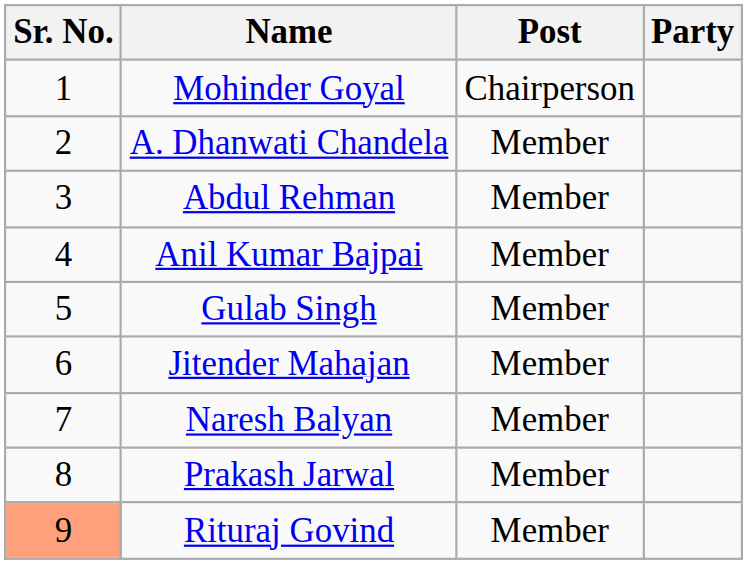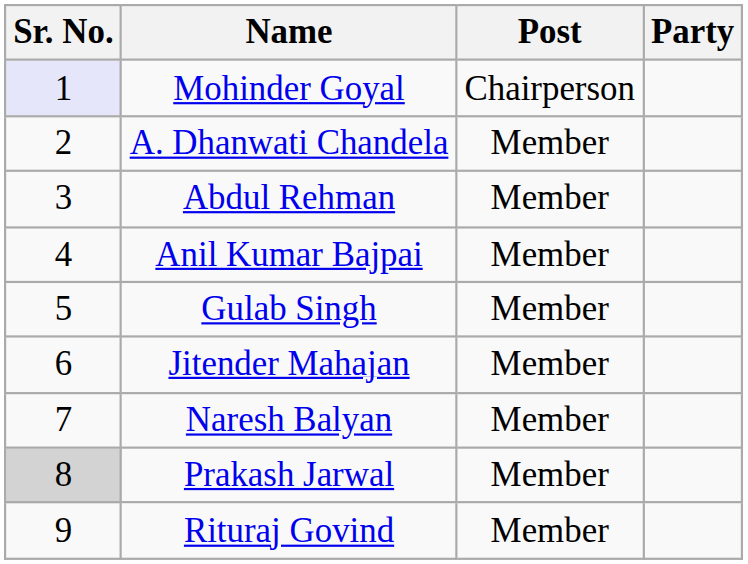(63, 87) no background -> (63, 87) lavender background
(63, 474) no background -> (63, 474) lightgrey background
(63, 530) lightsalmon background -> (63, 530) no background
